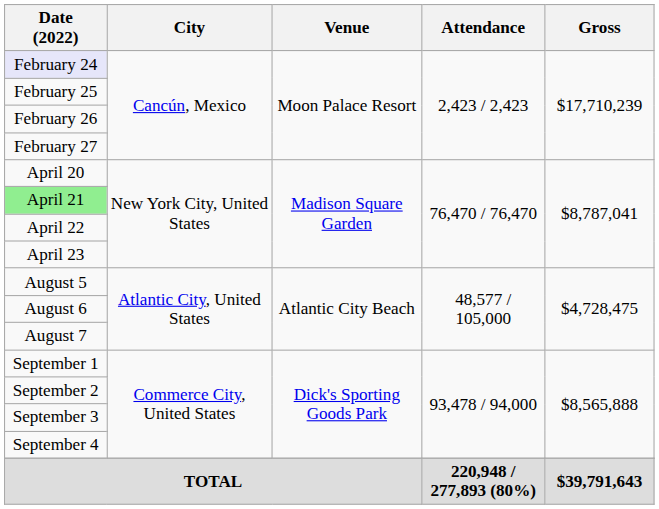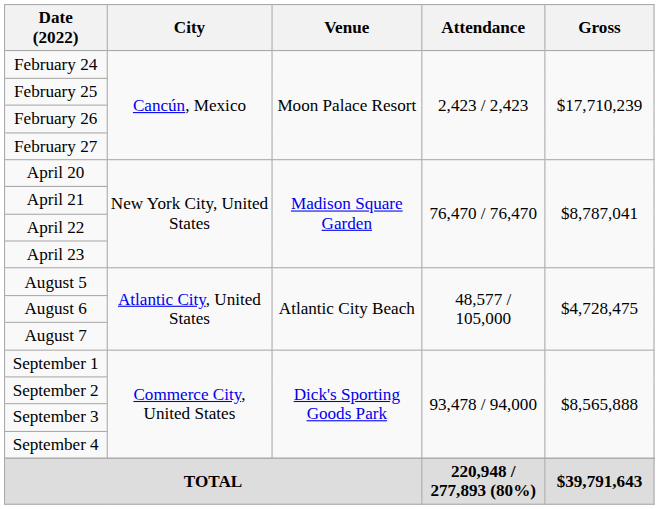(56, 64) lavender background -> (56, 64) no background
(56, 200) lightgreen background -> (56, 200) no background
